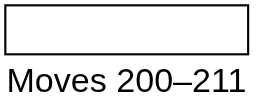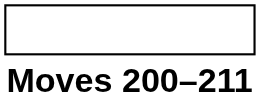(126, 80) normal -> (130, 80) bold
